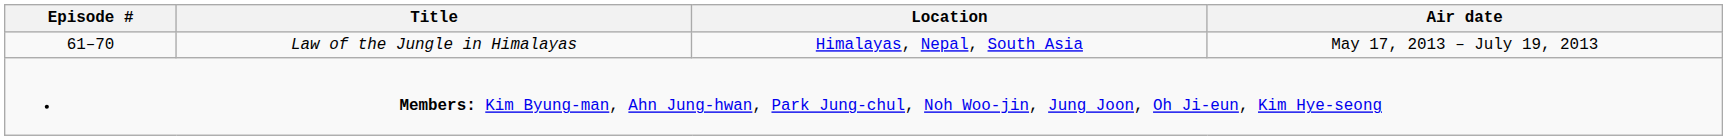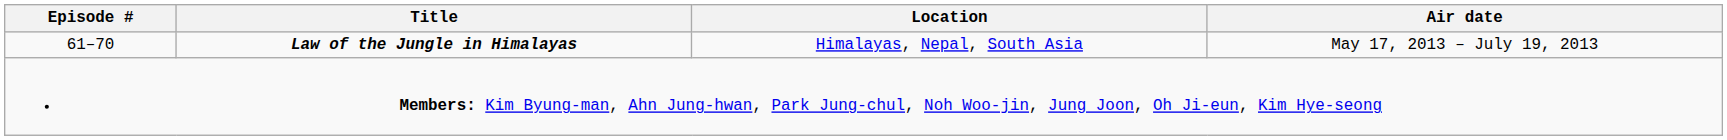(434, 44) normal -> (434, 44) bold
